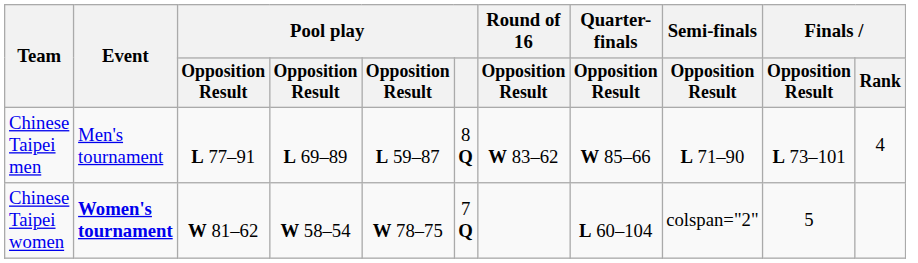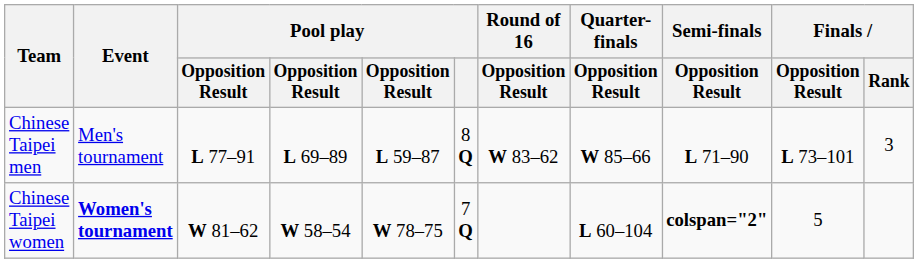(880, 145) 4 -> (889, 145) 3
(712, 220) normal -> (717, 220) bold
